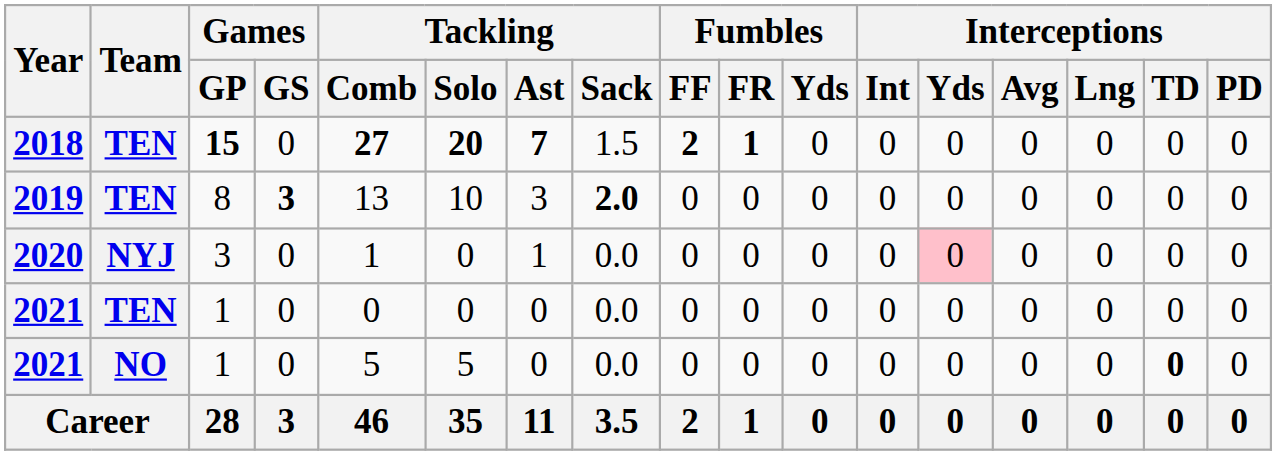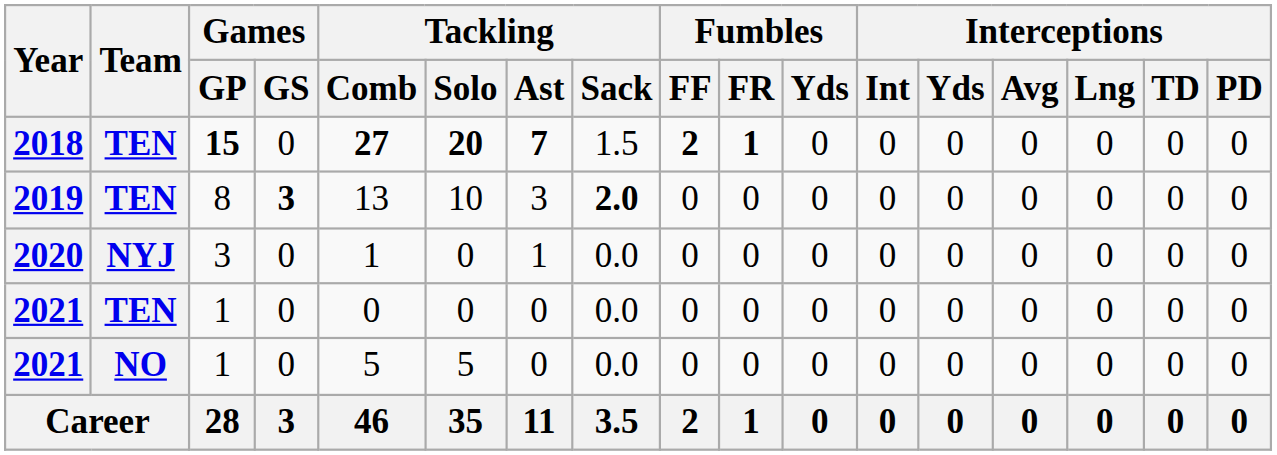(955, 254) pink background -> (955, 254) no background
(1175, 365) bold -> (1175, 365) normal
